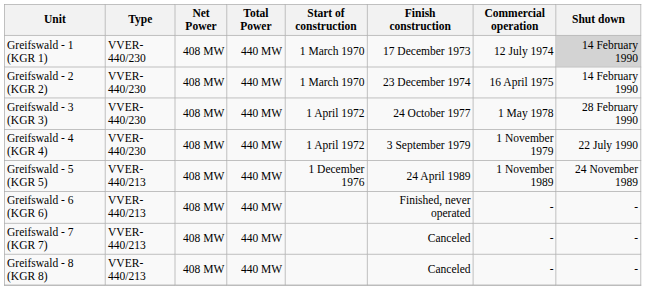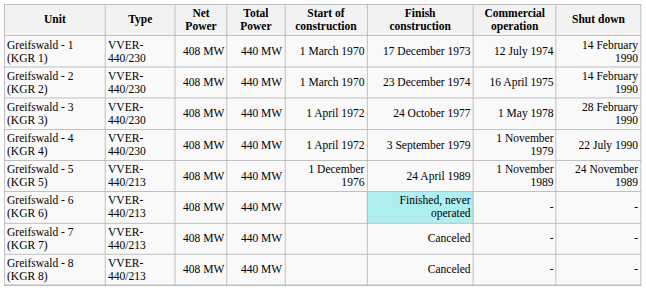(610, 51) lightgrey background -> (610, 51) no background
(435, 207) no background -> (435, 207) paleturquoise background
